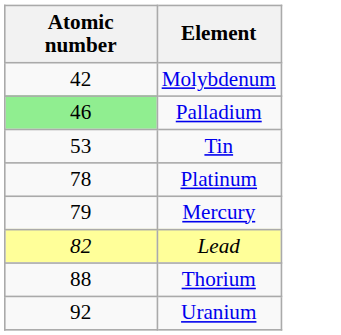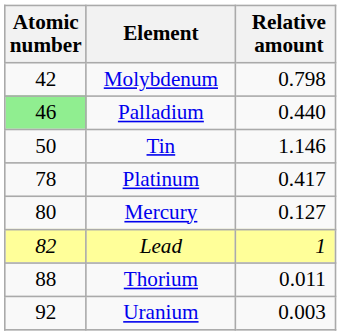+ column: (289, 33)
(81, 145) 53 -> (46, 145) 50
(81, 211) 79 -> (46, 211) 80
